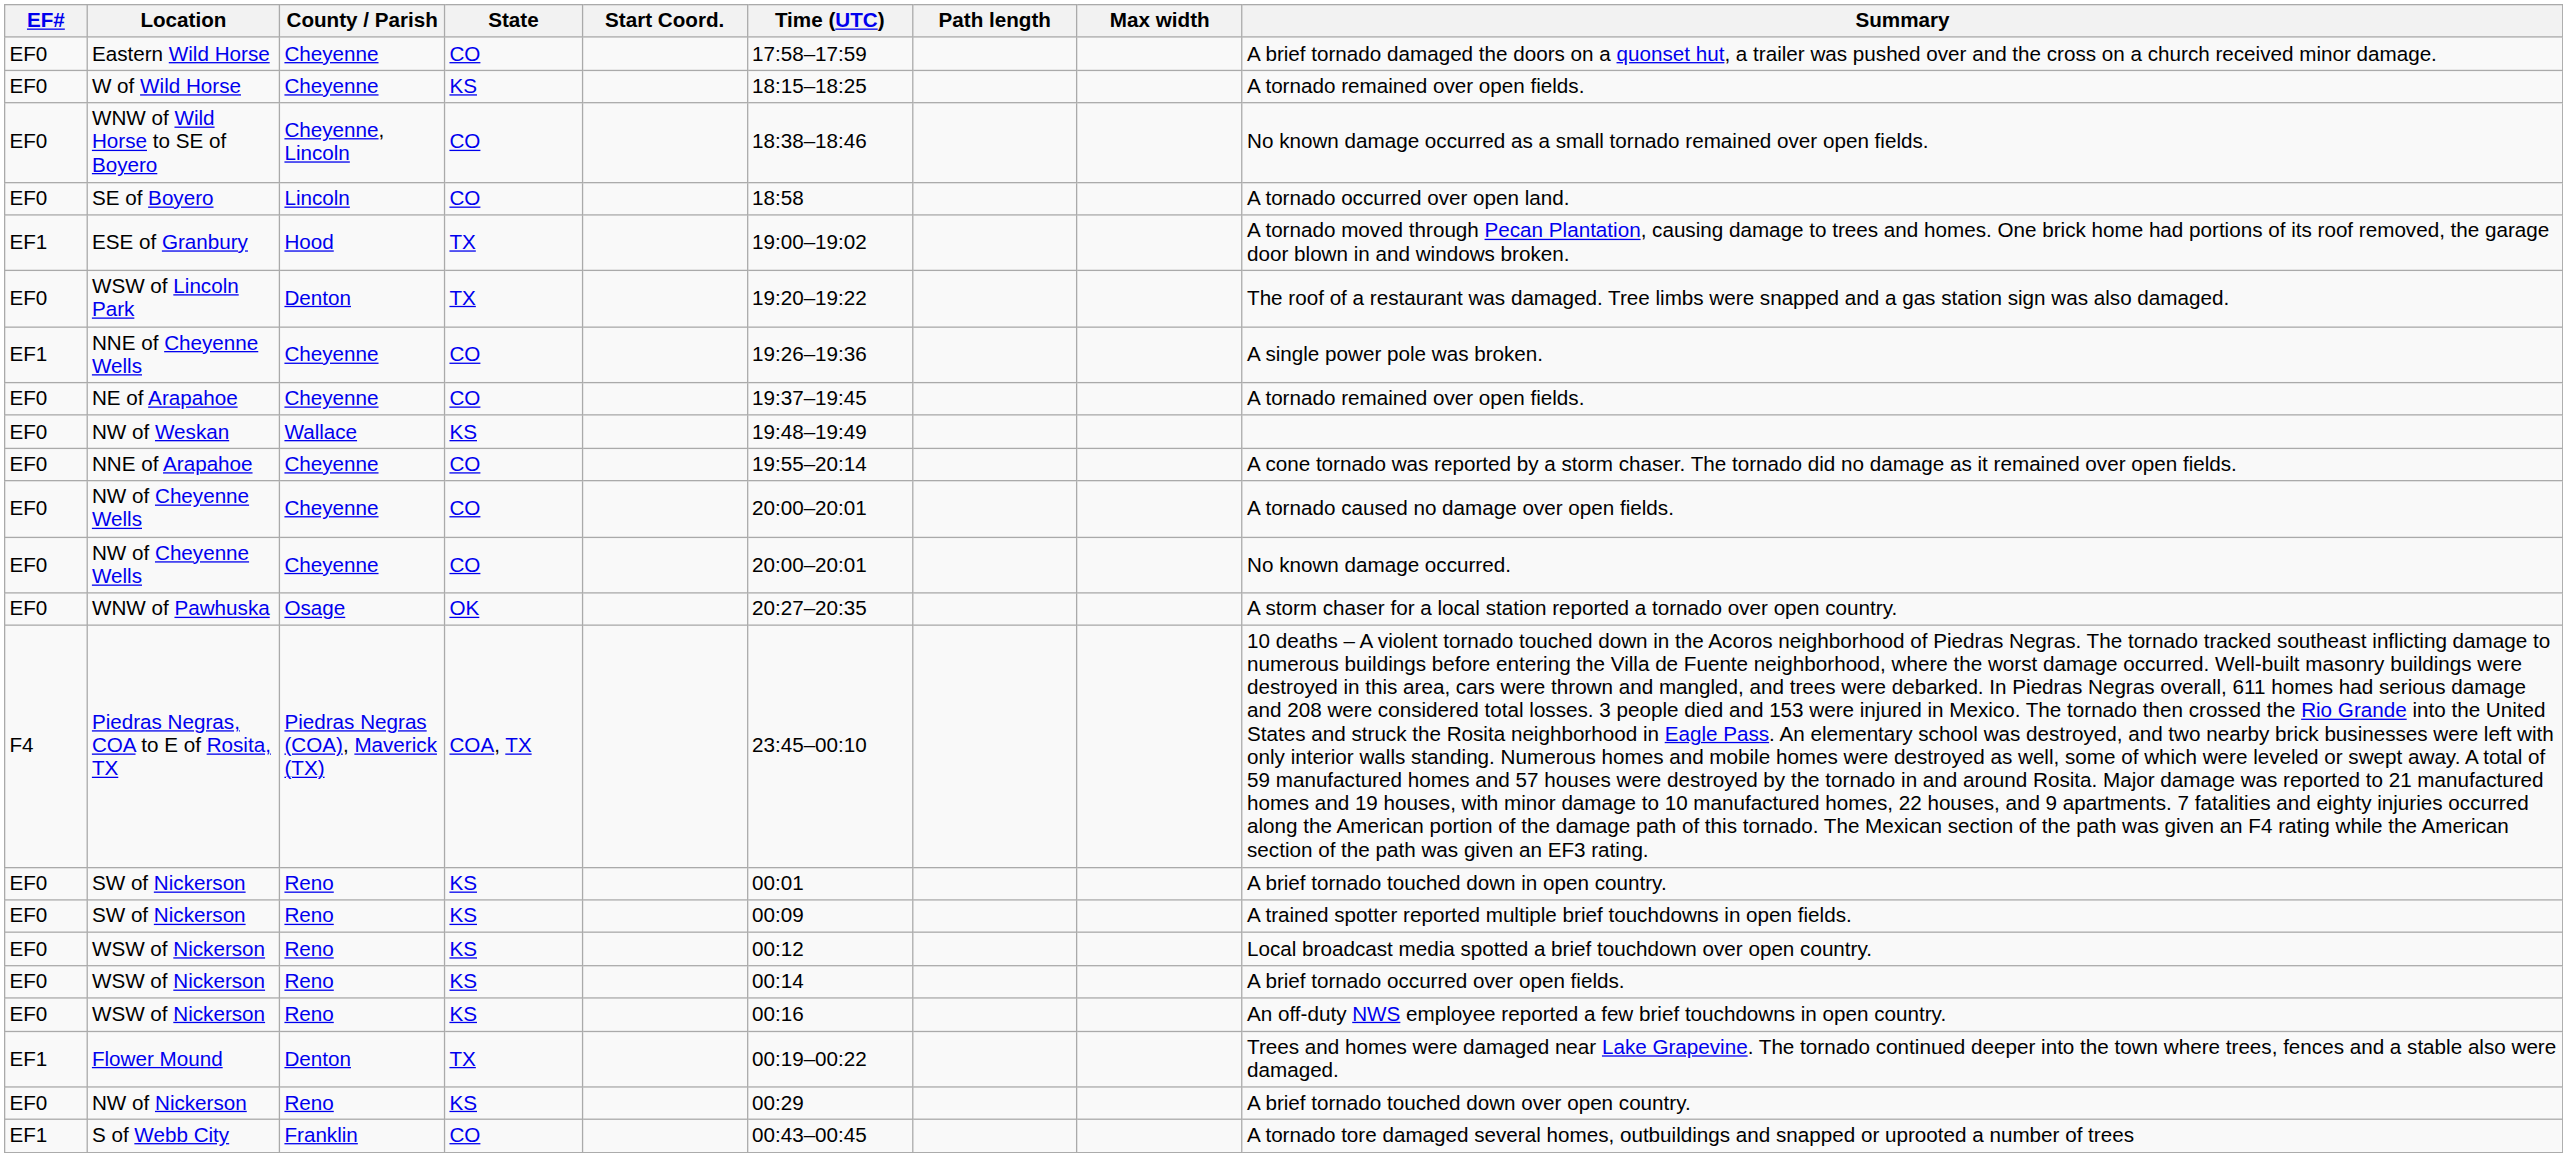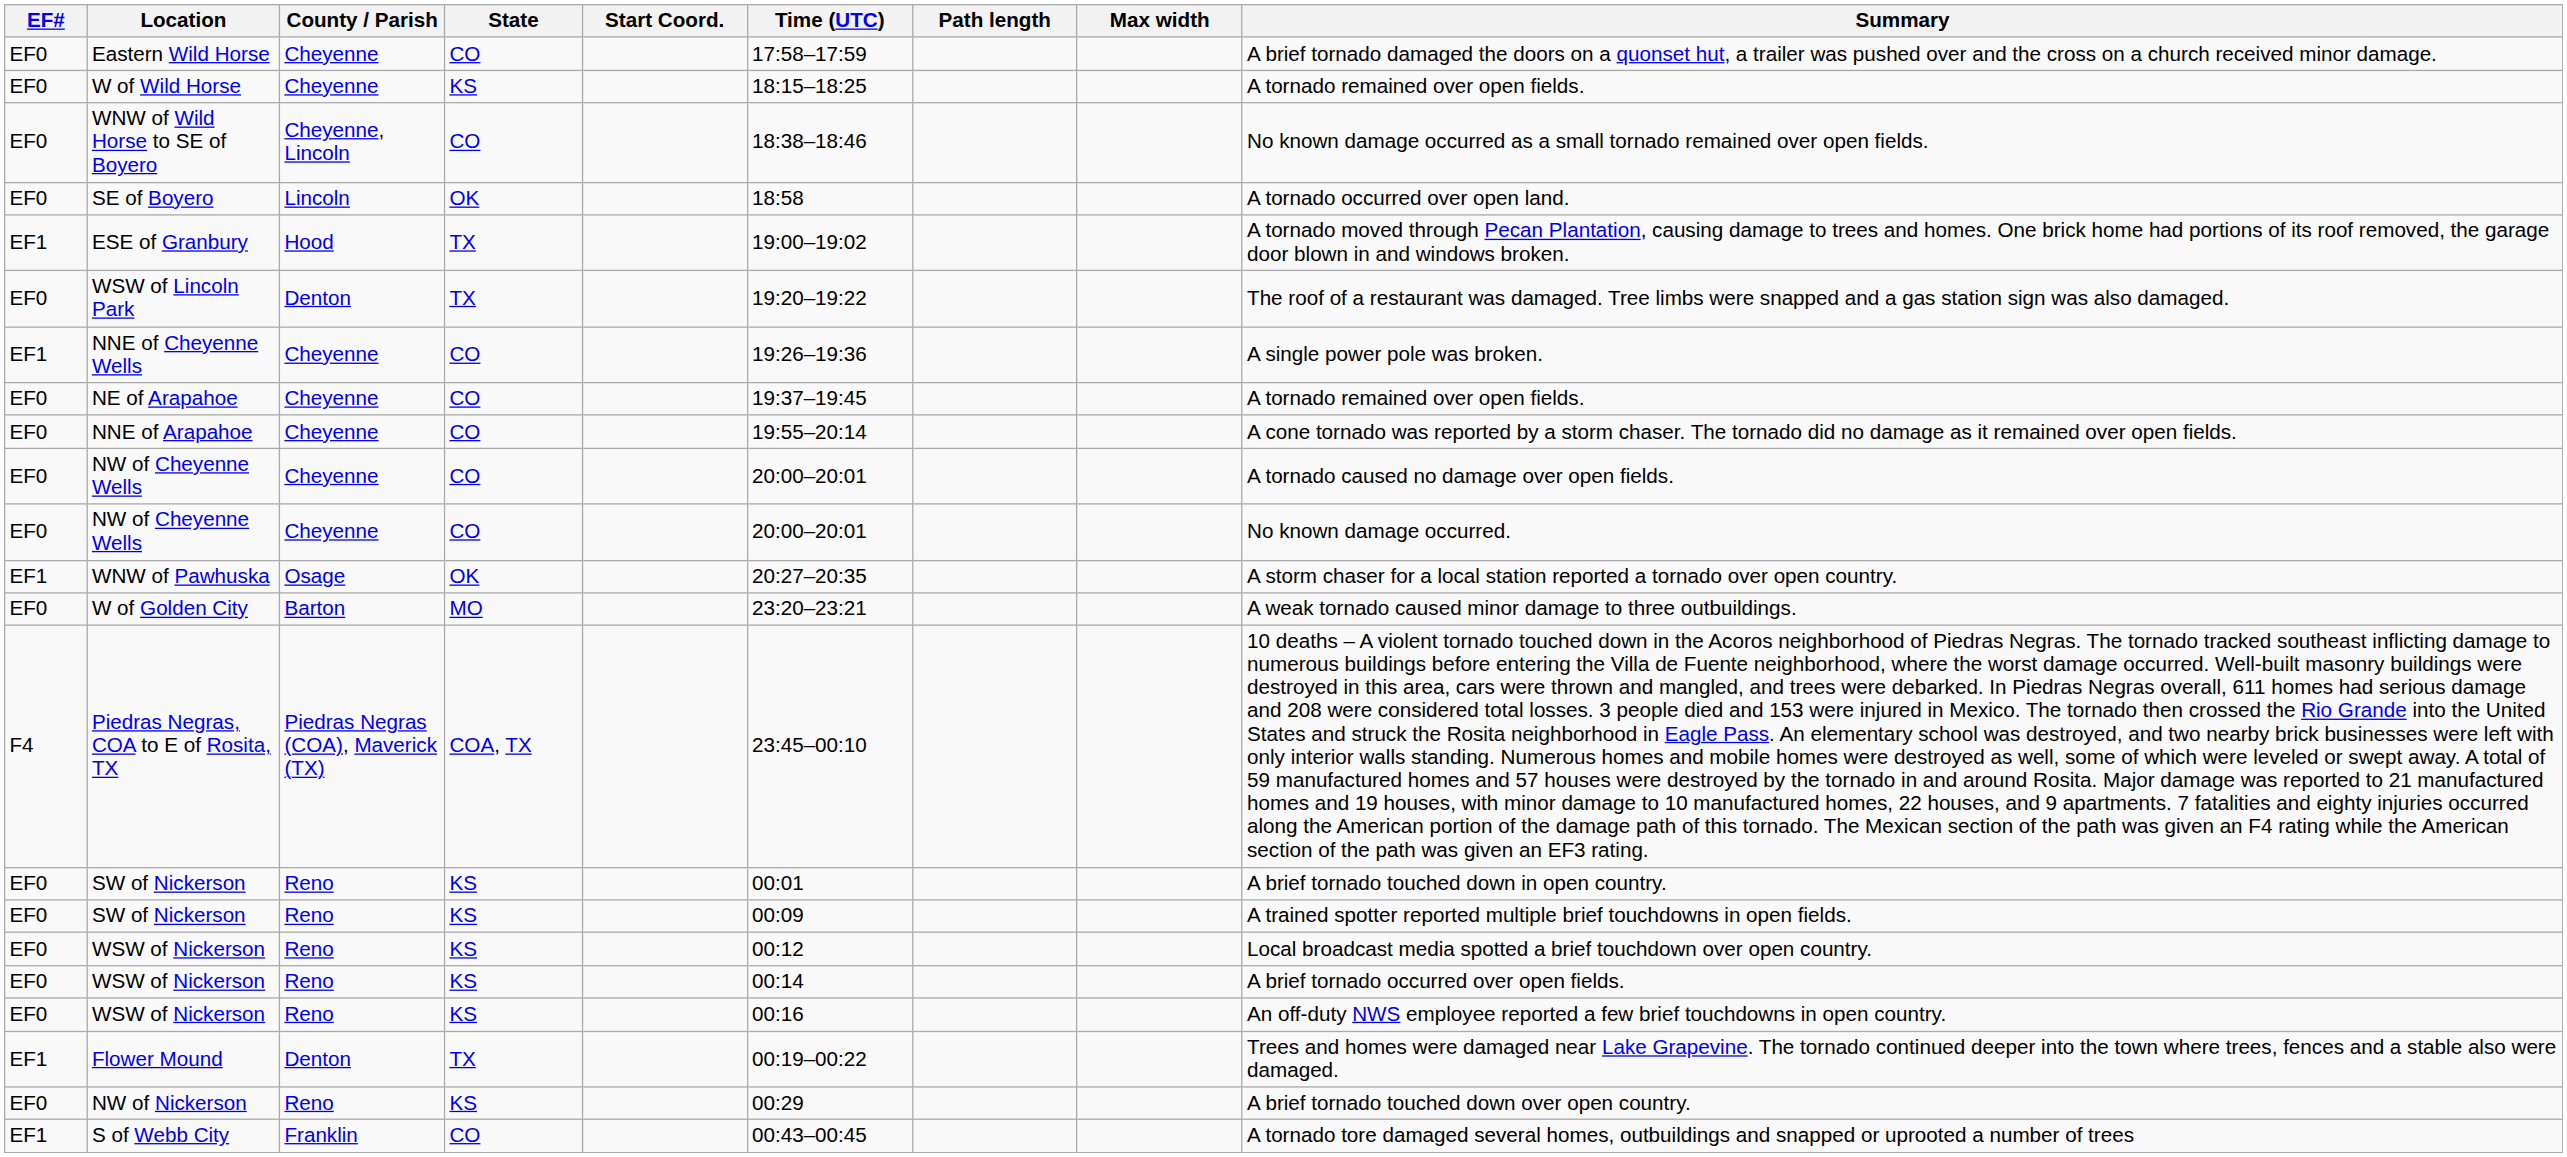(465, 198) CO -> (464, 198) OK
- row: (161, 431)
(28, 608) EF0 -> (28, 576) EF1
+ row: (170, 608)
